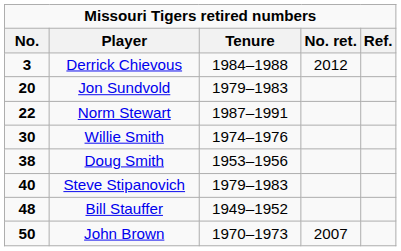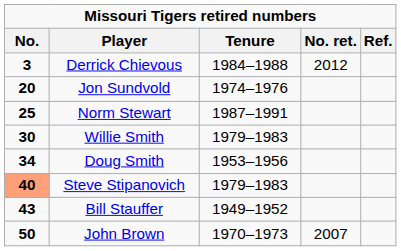(250, 88) 1979–1983 -> (250, 88) 1974–1976
(27, 112) 22 -> (27, 112) 25
(250, 137) 1974–1976 -> (250, 137) 1979–1983
(27, 161) 38 -> (27, 161) 34
(27, 185) no background -> (27, 185) lightsalmon background
(27, 209) 48 -> (27, 209) 43
